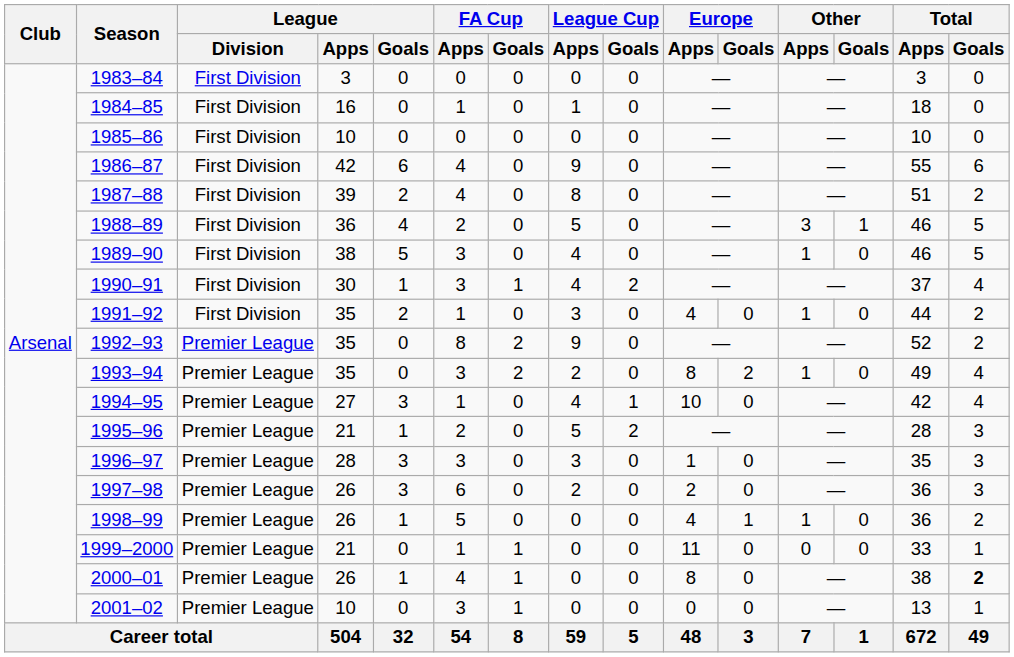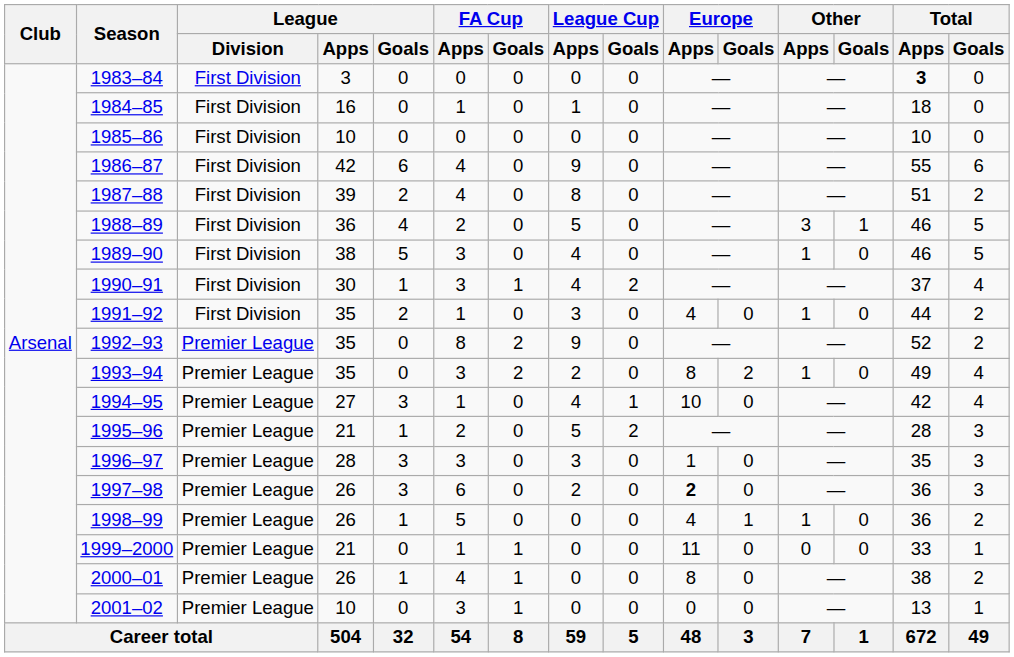(921, 78) normal -> (921, 78) bold
(691, 490) normal -> (691, 490) bold
(979, 578) bold -> (979, 578) normal
